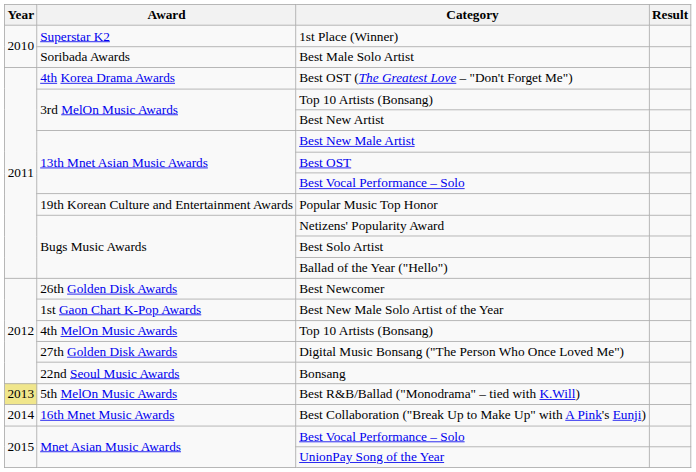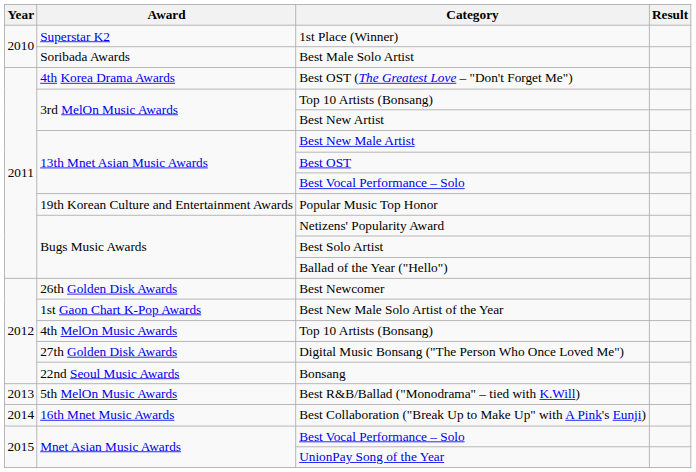(21, 394) khaki background -> (21, 394) no background
